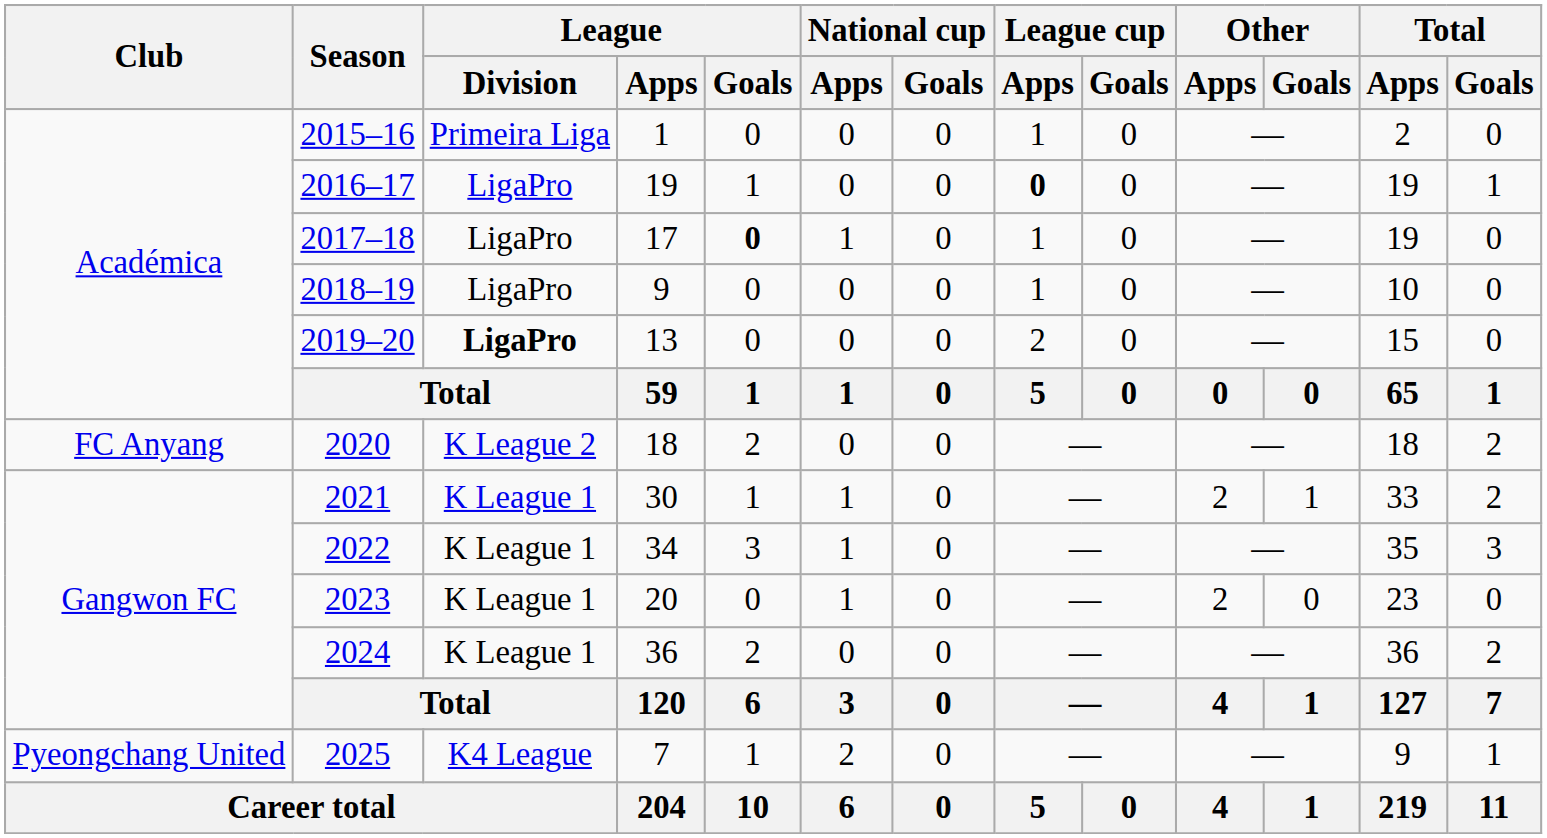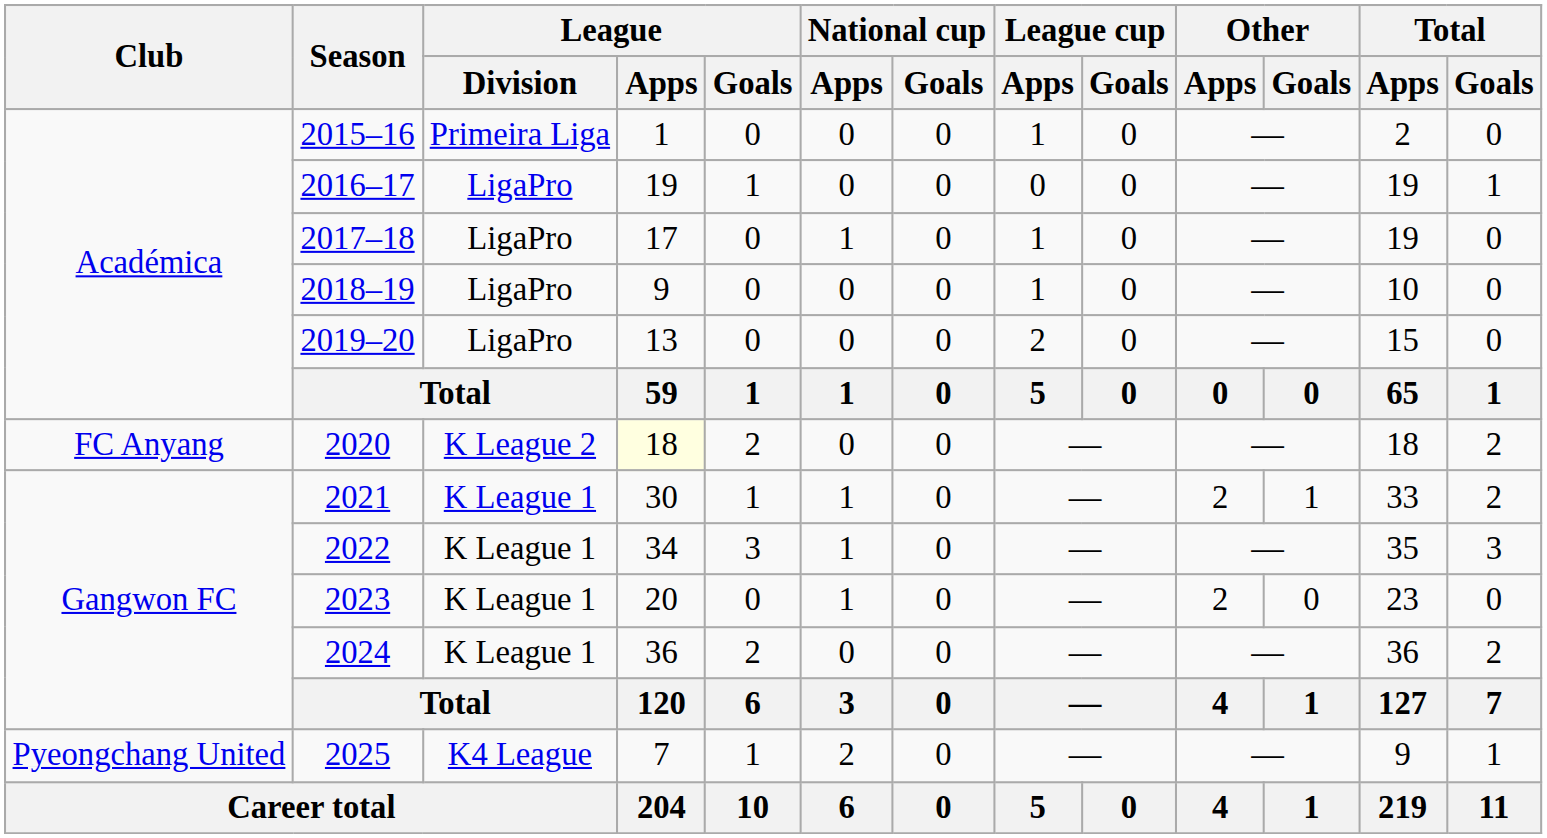(1038, 185) bold -> (1038, 185) normal
(753, 237) bold -> (753, 237) normal
(520, 340) bold -> (520, 340) normal
(661, 444) no background -> (661, 444) lightyellow background
